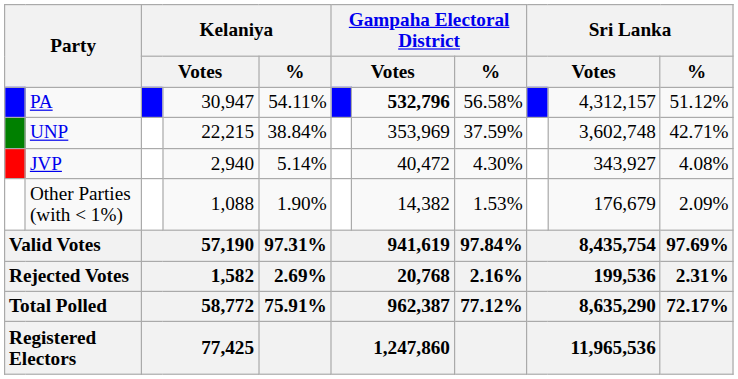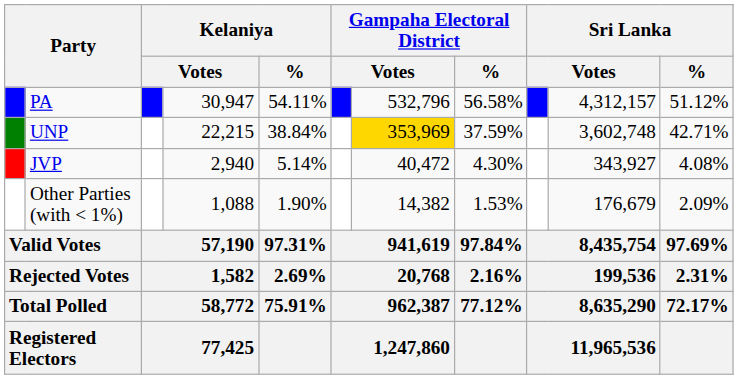(419, 102) bold -> (419, 102) normal
(419, 132) no background -> (419, 132) gold background
